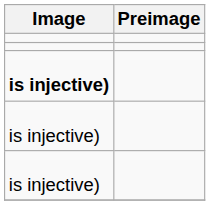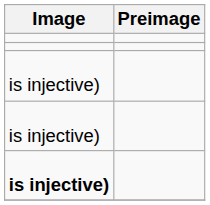(59, 85) bold -> (54, 85) normal
(54, 185) normal -> (59, 185) bold
